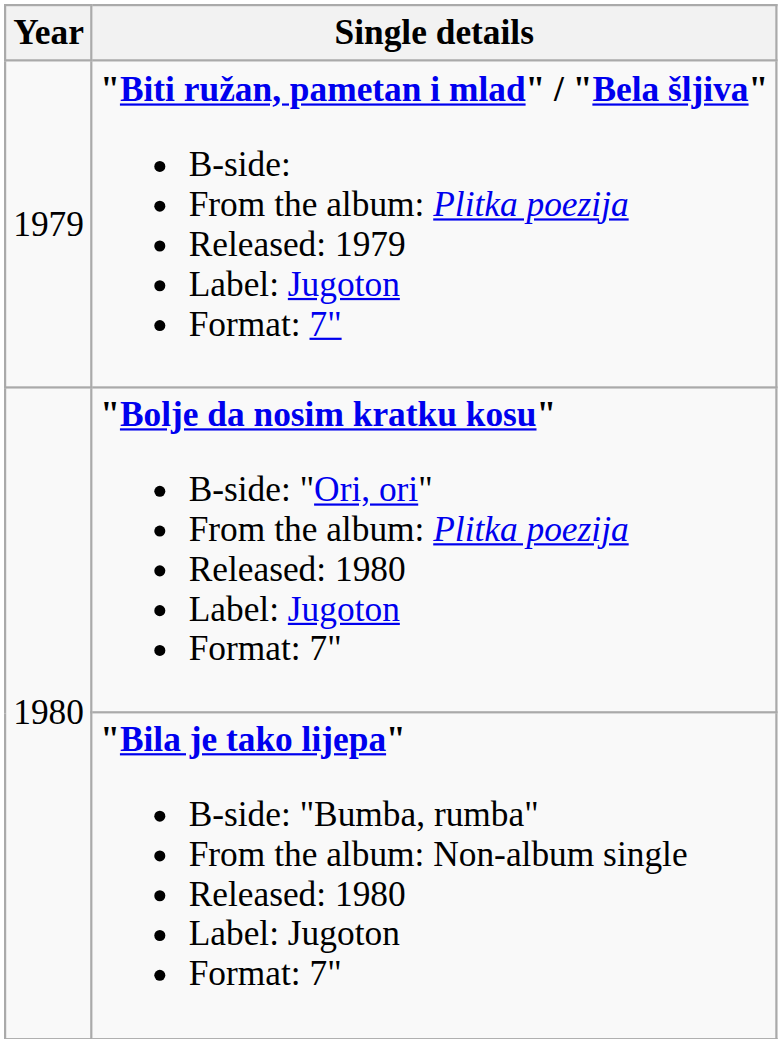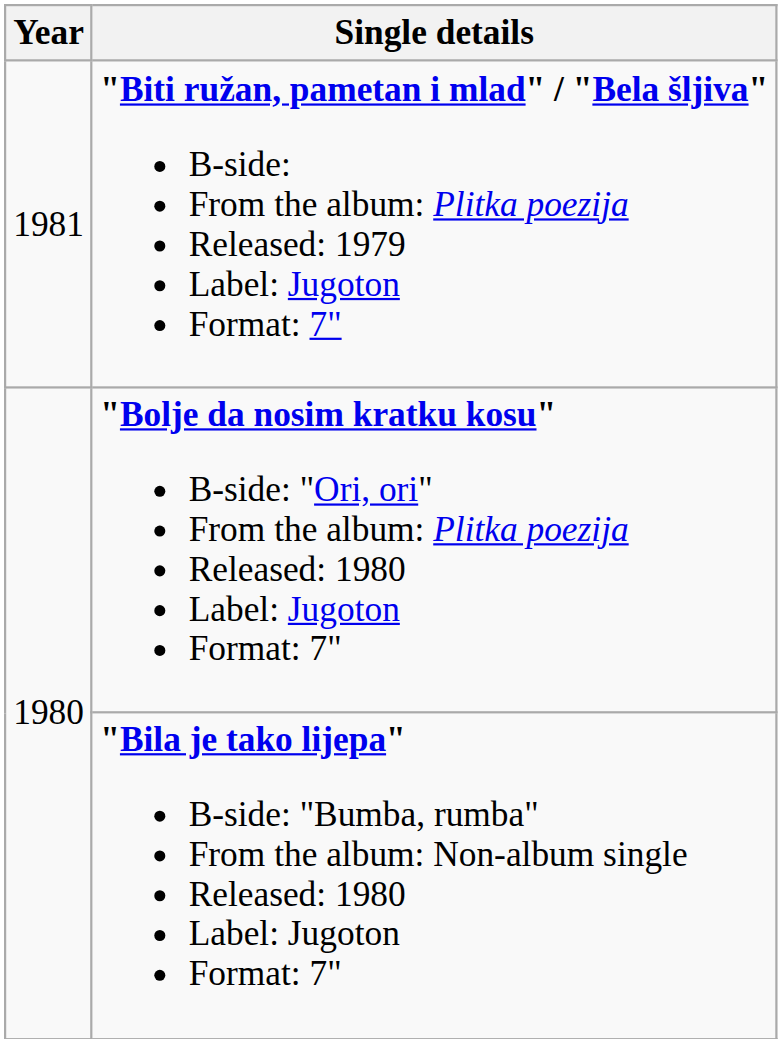(49, 223) 1979 -> (49, 223) 1981
